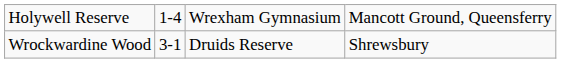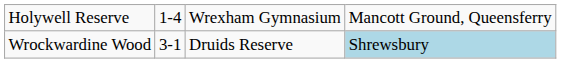(389, 44) no background -> (389, 44) lightblue background
